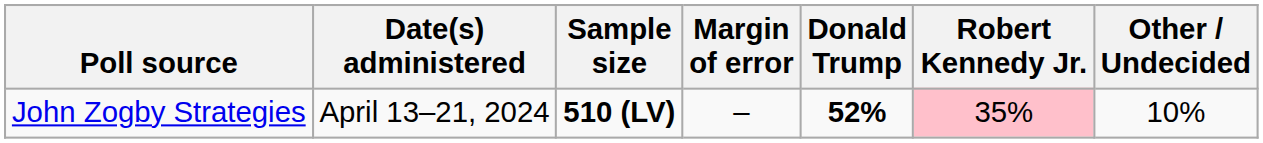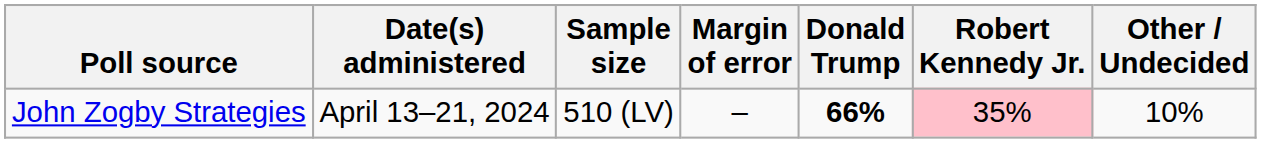(619, 112) bold -> (619, 112) normal
(857, 112) 52% -> (856, 112) 66%
